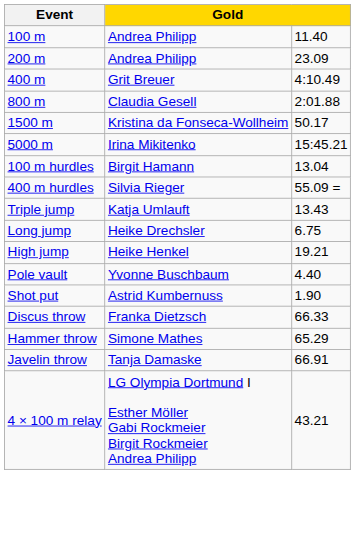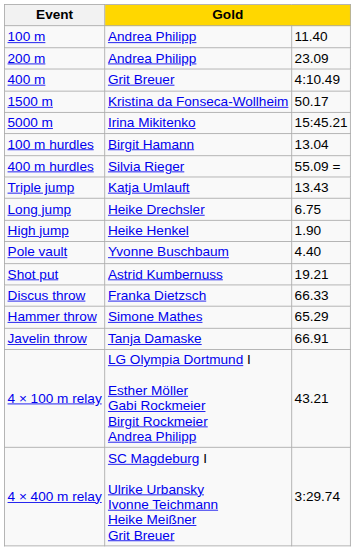- row: (26, 101)
(312, 252) 19.21 -> (308, 230) 1.90
(308, 295) 1.90 -> (312, 274) 19.21
+ row: (55, 496)
